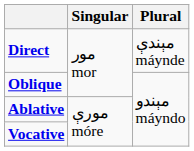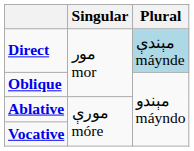(160, 51) no background -> (160, 51) lightblue background
